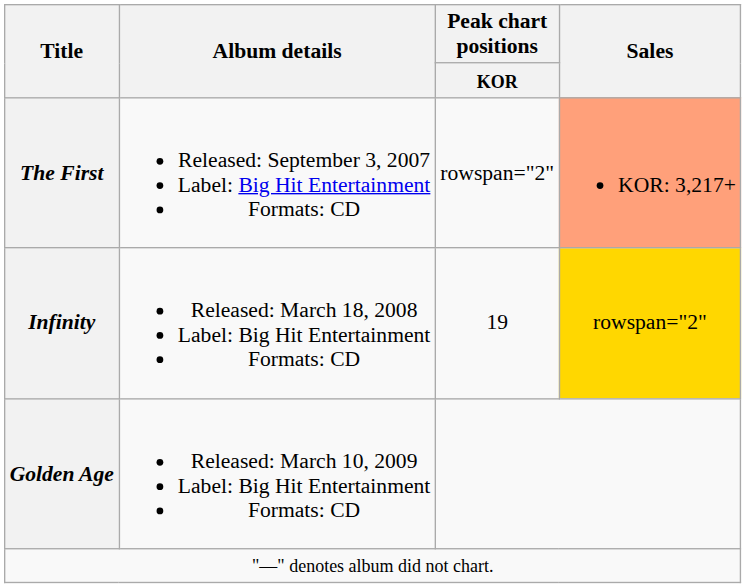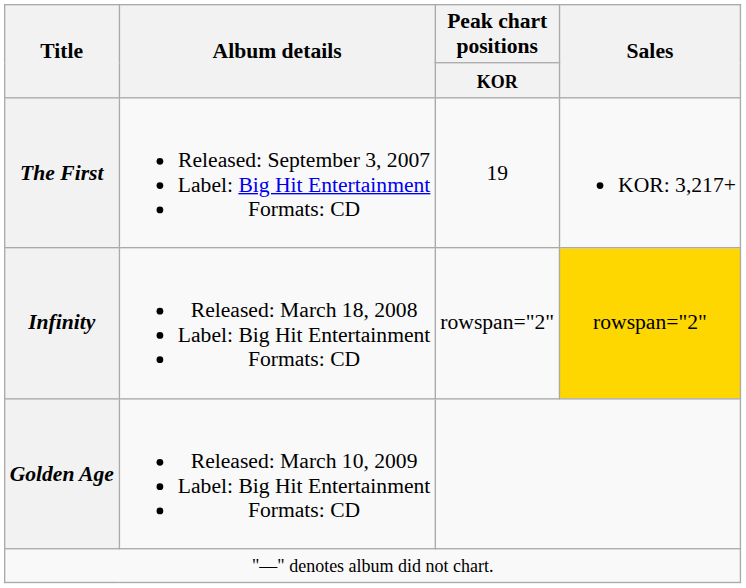(497, 172) rowspan="2" -> (497, 172) 19
(650, 185) lightsalmon background -> (650, 185) no background
(497, 322) 19 -> (497, 322) rowspan="2"
